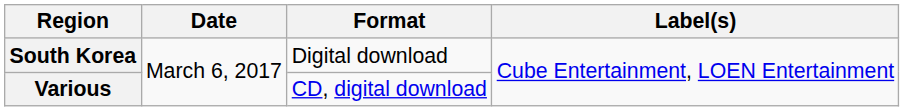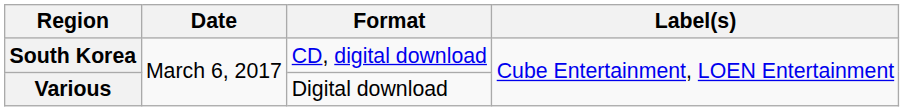(370, 55) Digital download -> (389, 55) CD, digital download
(389, 88) CD, digital download -> (370, 88) Digital download
